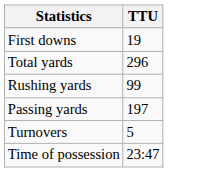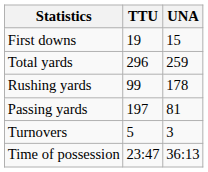+ column: (183, 16)
